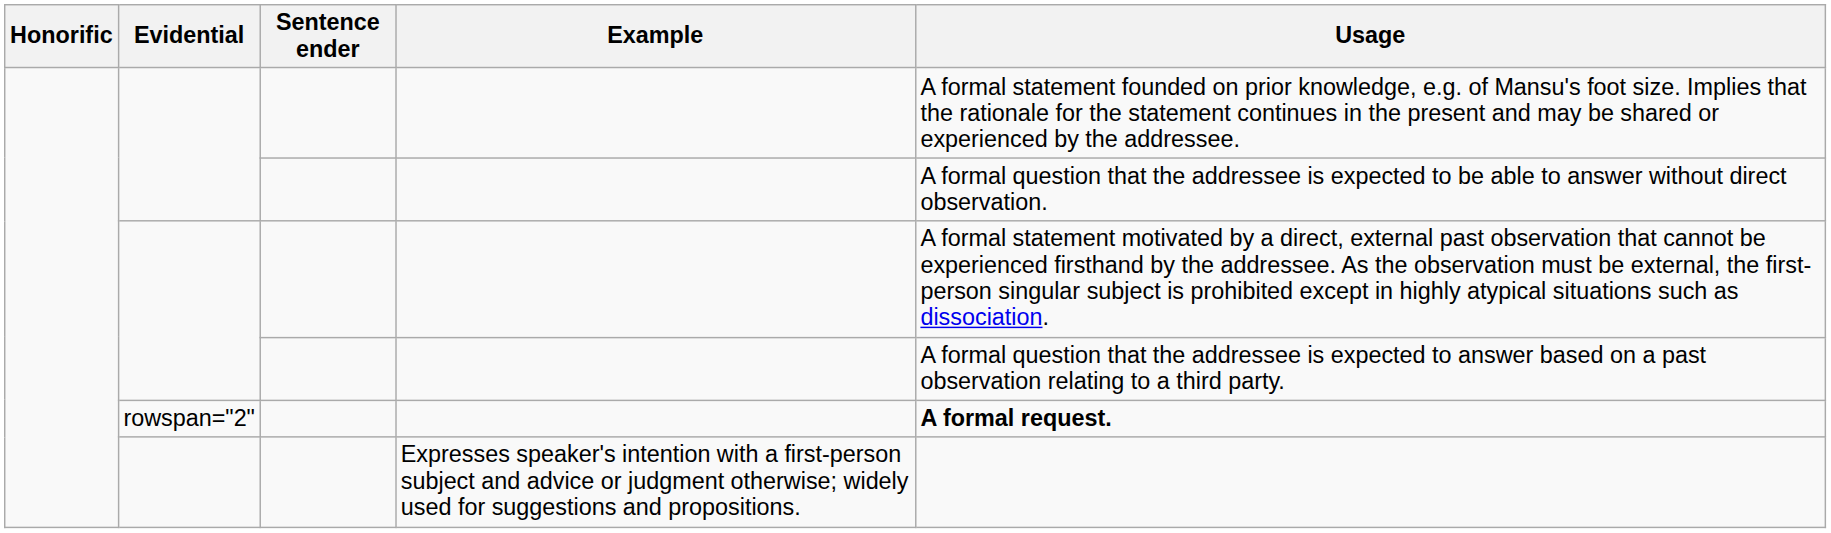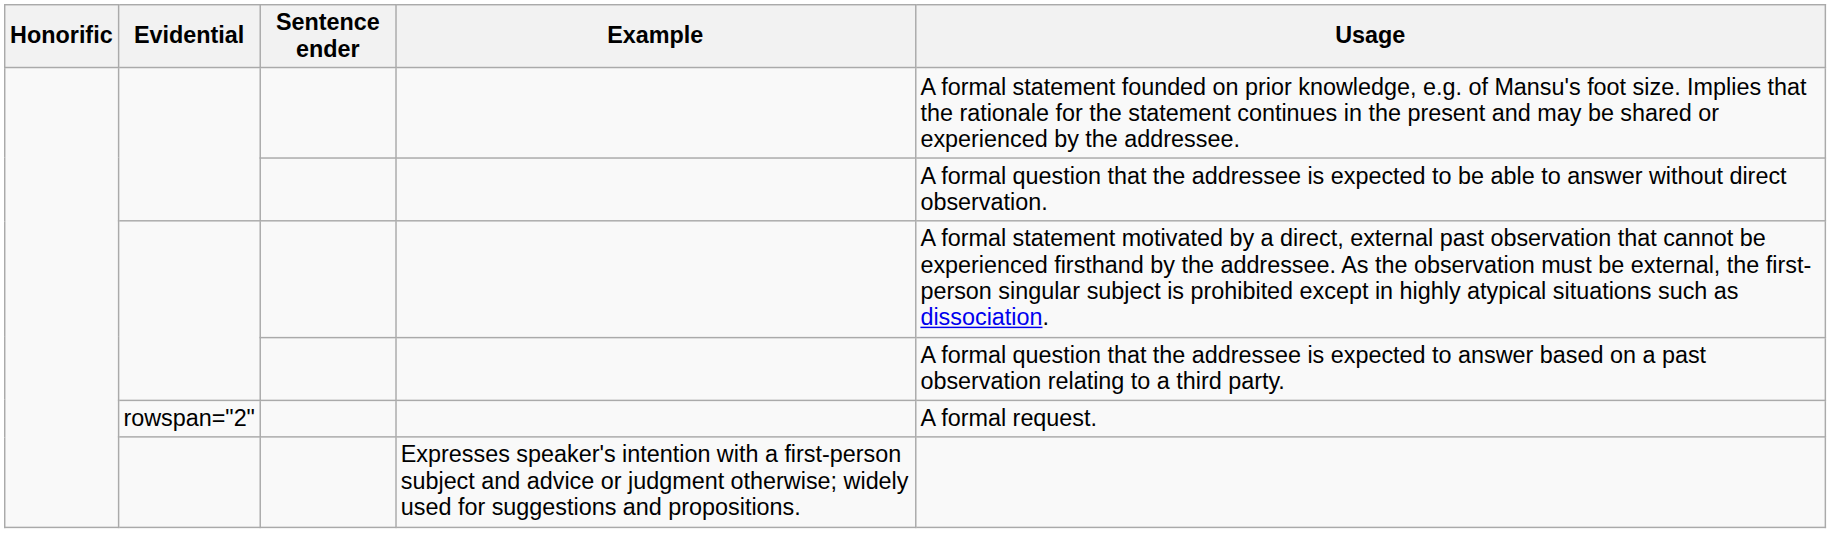(1016, 418) bold -> (1009, 418) normal
